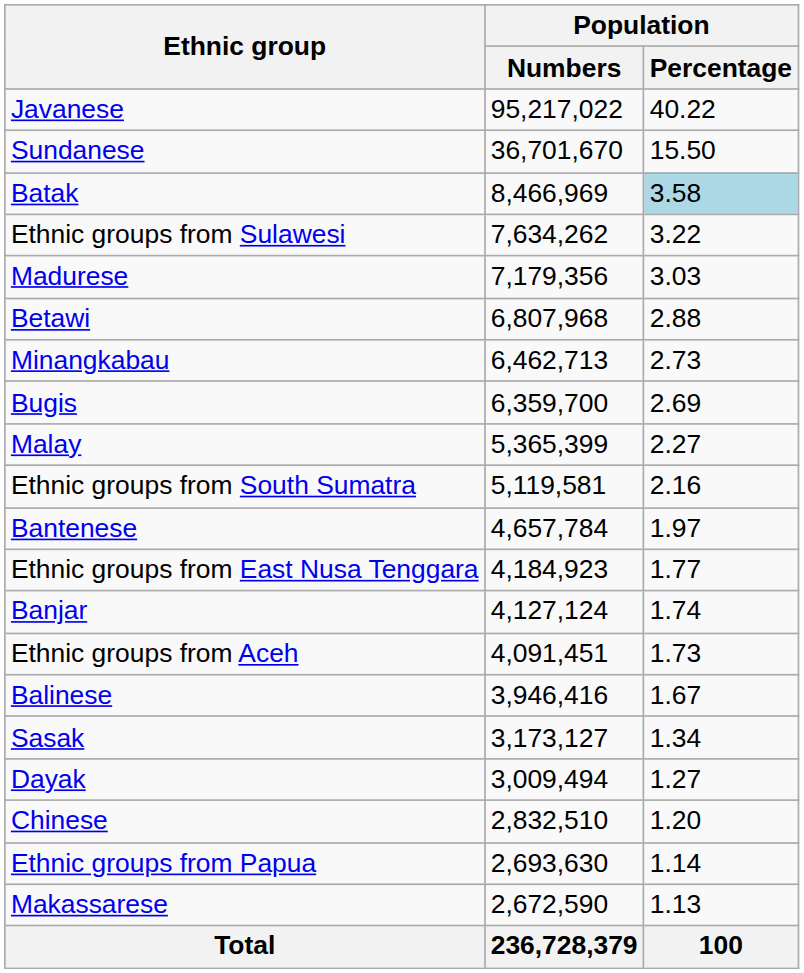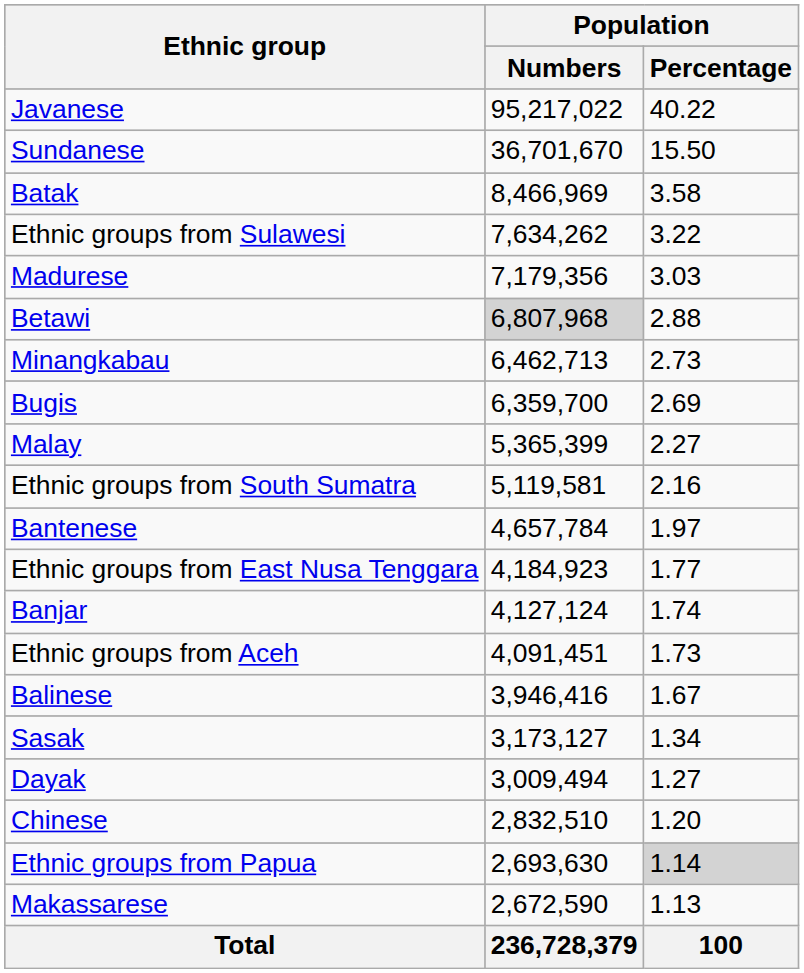(675, 192) lightblue background -> (675, 192) no background
(549, 318) no background -> (549, 318) lightgrey background
(675, 862) no background -> (675, 862) lightgrey background
